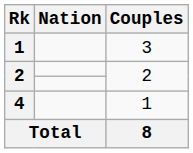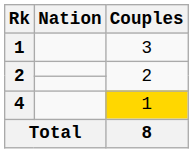(147, 105) no background -> (147, 105) gold background
